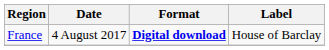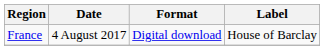(179, 34) bold -> (177, 34) normal
